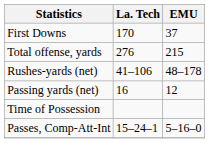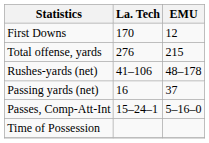(172, 33) 37 -> (172, 33) 12
(172, 90) 12 -> (172, 90) 37
rows swapped: (59, 128) <-> (54, 109)
